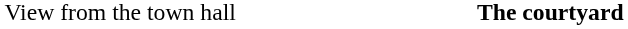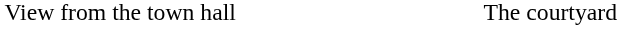(550, 12) bold -> (550, 12) normal
